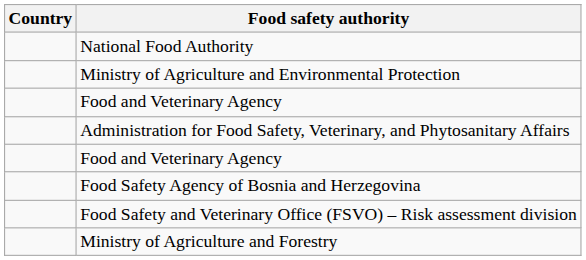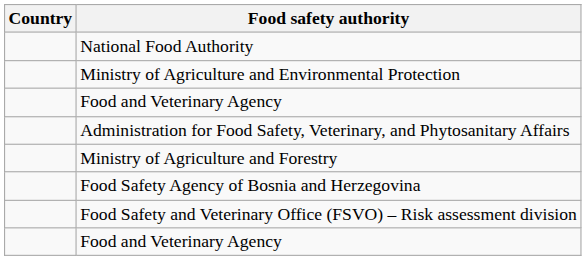(181, 158) Food and Veterinary Agency -> (209, 158) Ministry of Agriculture and Forestry
(209, 241) Ministry of Agriculture and Forestry -> (181, 241) Food and Veterinary Agency
